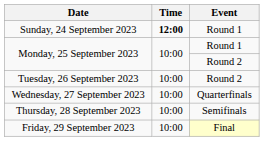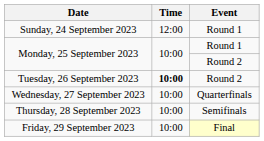(171, 29) bold -> (171, 29) normal
(171, 78) normal -> (171, 78) bold
